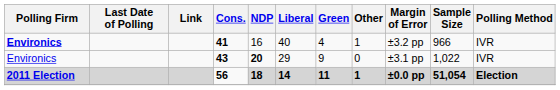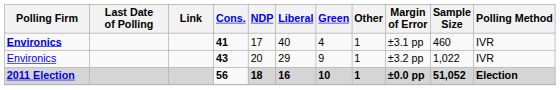(257, 42) 16 -> (257, 42) 17
(406, 42) ±3.2 pp -> (406, 42) ±3.1 pp
(442, 42) 966 -> (442, 42) 460
(257, 59) bold -> (257, 59) normal
(357, 59) 0 -> (357, 59) 1
(406, 59) ±3.1 pp -> (406, 59) ±3.2 pp
(284, 76) 14 -> (284, 76) 16
(324, 76) 11 -> (324, 76) 10
(449, 76) 51,054 -> (449, 76) 51,052
